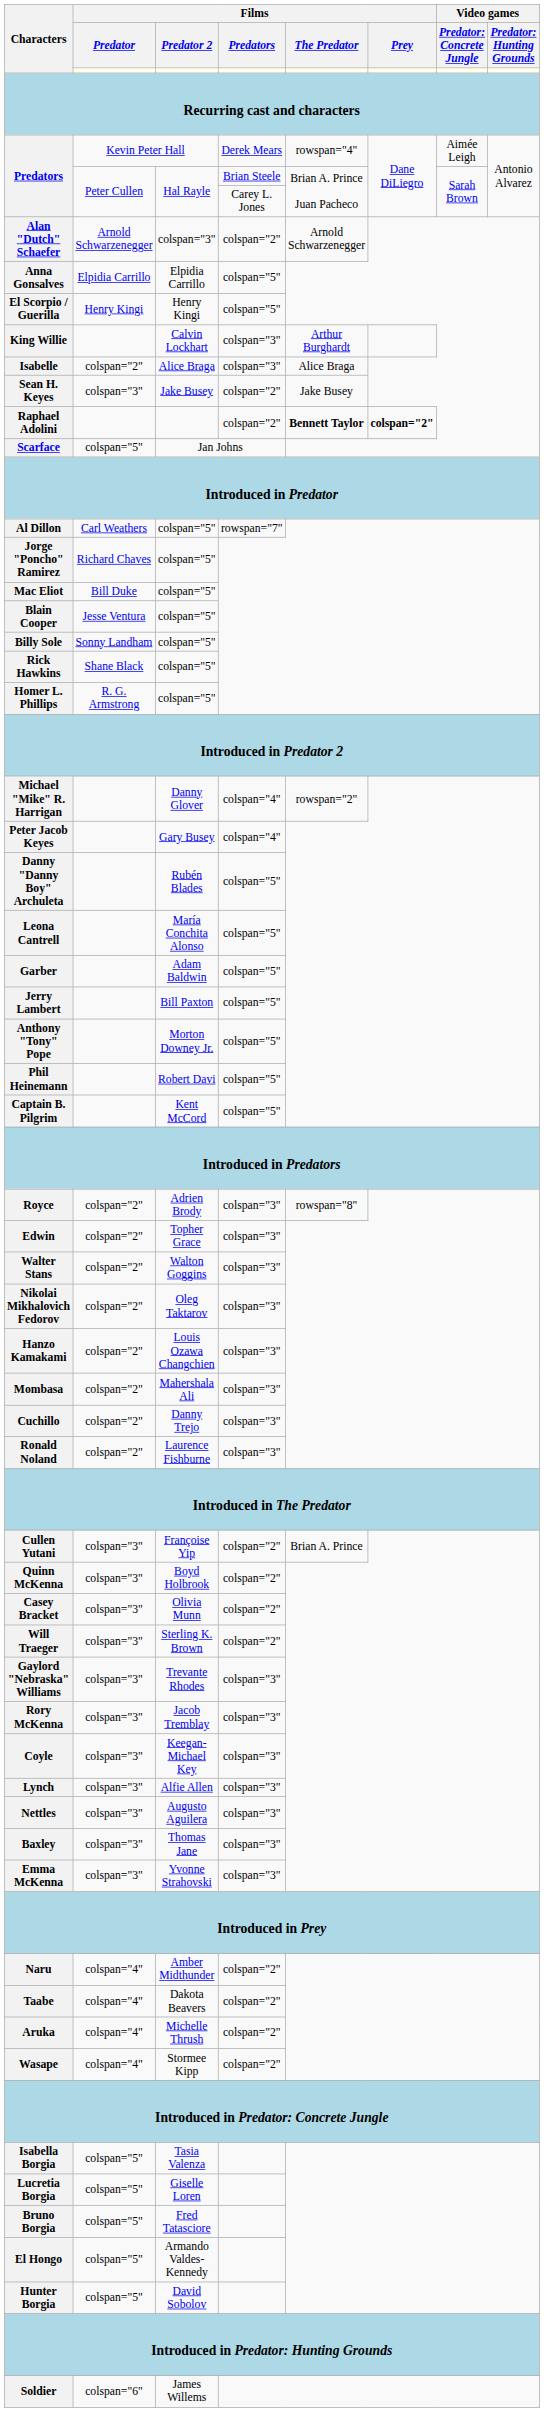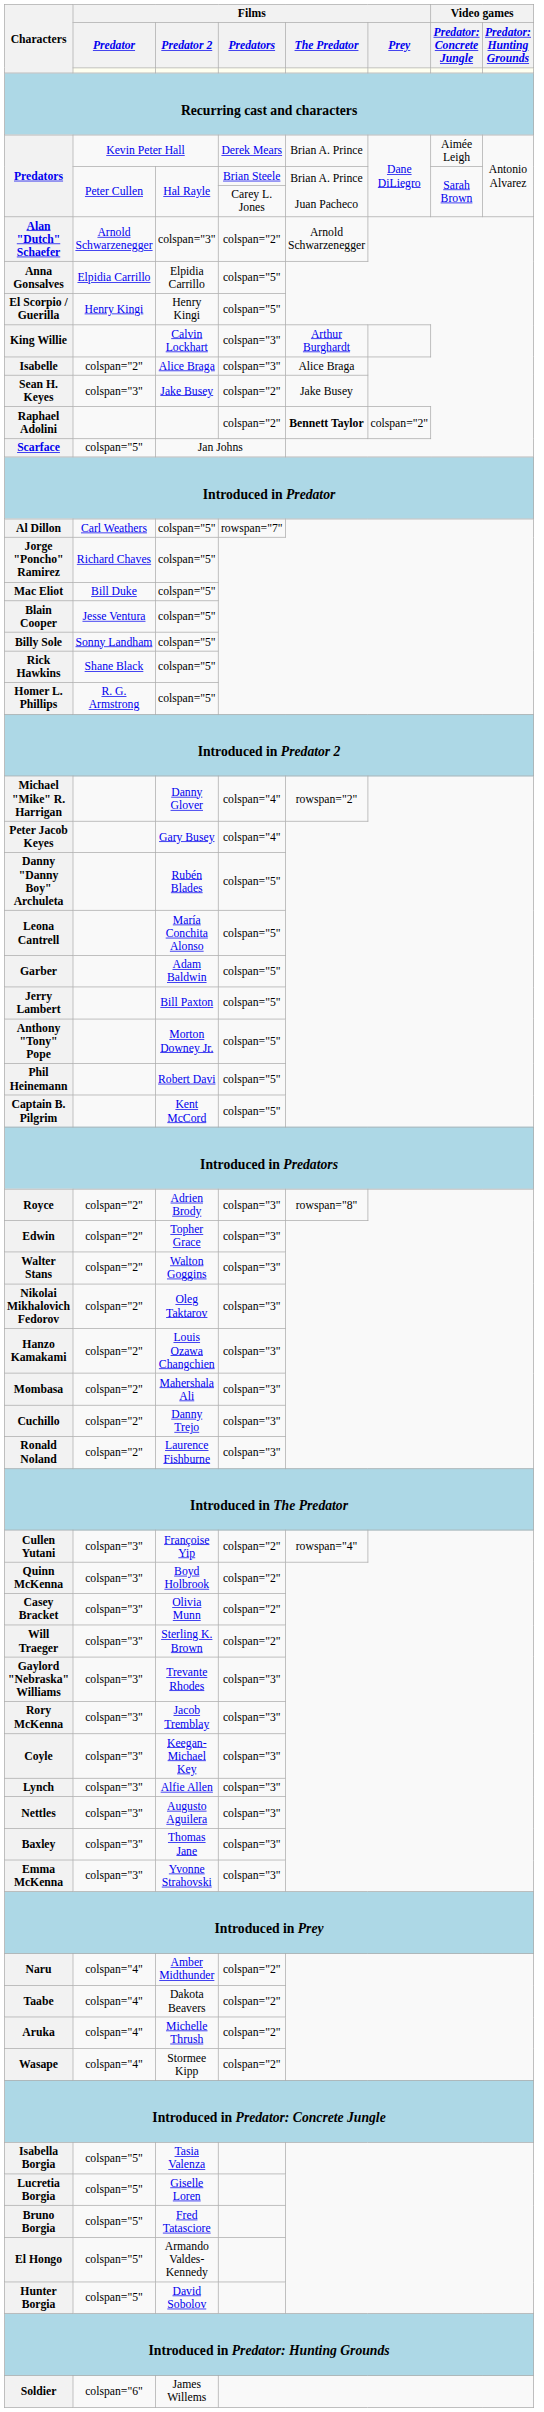(326, 150) rowspan="4" -> (326, 150) Brian A. Prince
(402, 422) bold -> (399, 422) normal
(326, 1546) Brian A. Prince -> (326, 1546) rowspan="4"
